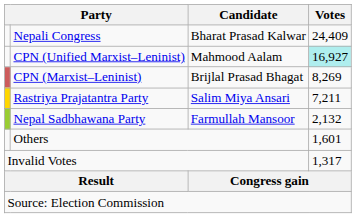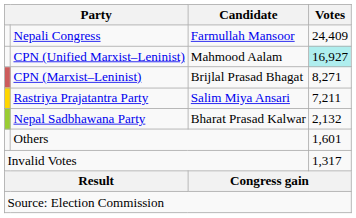(248, 35) Bharat Prasad Kalwar -> (243, 35) Farmullah Mansoor
(327, 77) 8,269 -> (327, 77) 8,271
(243, 118) Farmullah Mansoor -> (248, 118) Bharat Prasad Kalwar
